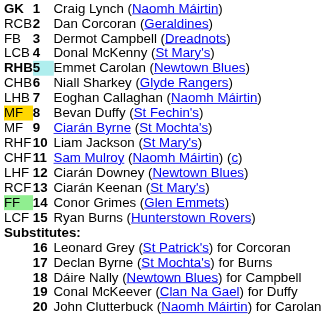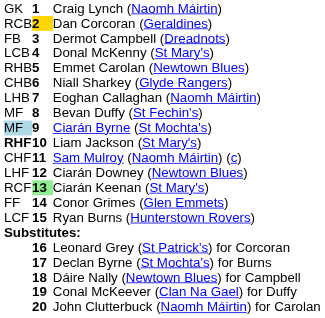(14, 8) bold -> (14, 8) normal
(36, 23) no background -> (36, 23) gold background
(18, 68) bold -> (18, 68) normal
(36, 68) paleturquoise background -> (36, 68) no background
(14, 113) gold background -> (14, 113) no background
(14, 128) no background -> (14, 128) lightblue background
(18, 143) normal -> (18, 143) bold
(40, 187) no background -> (39, 187) lightgreen background
(12, 202) lightgreen background -> (12, 202) no background
